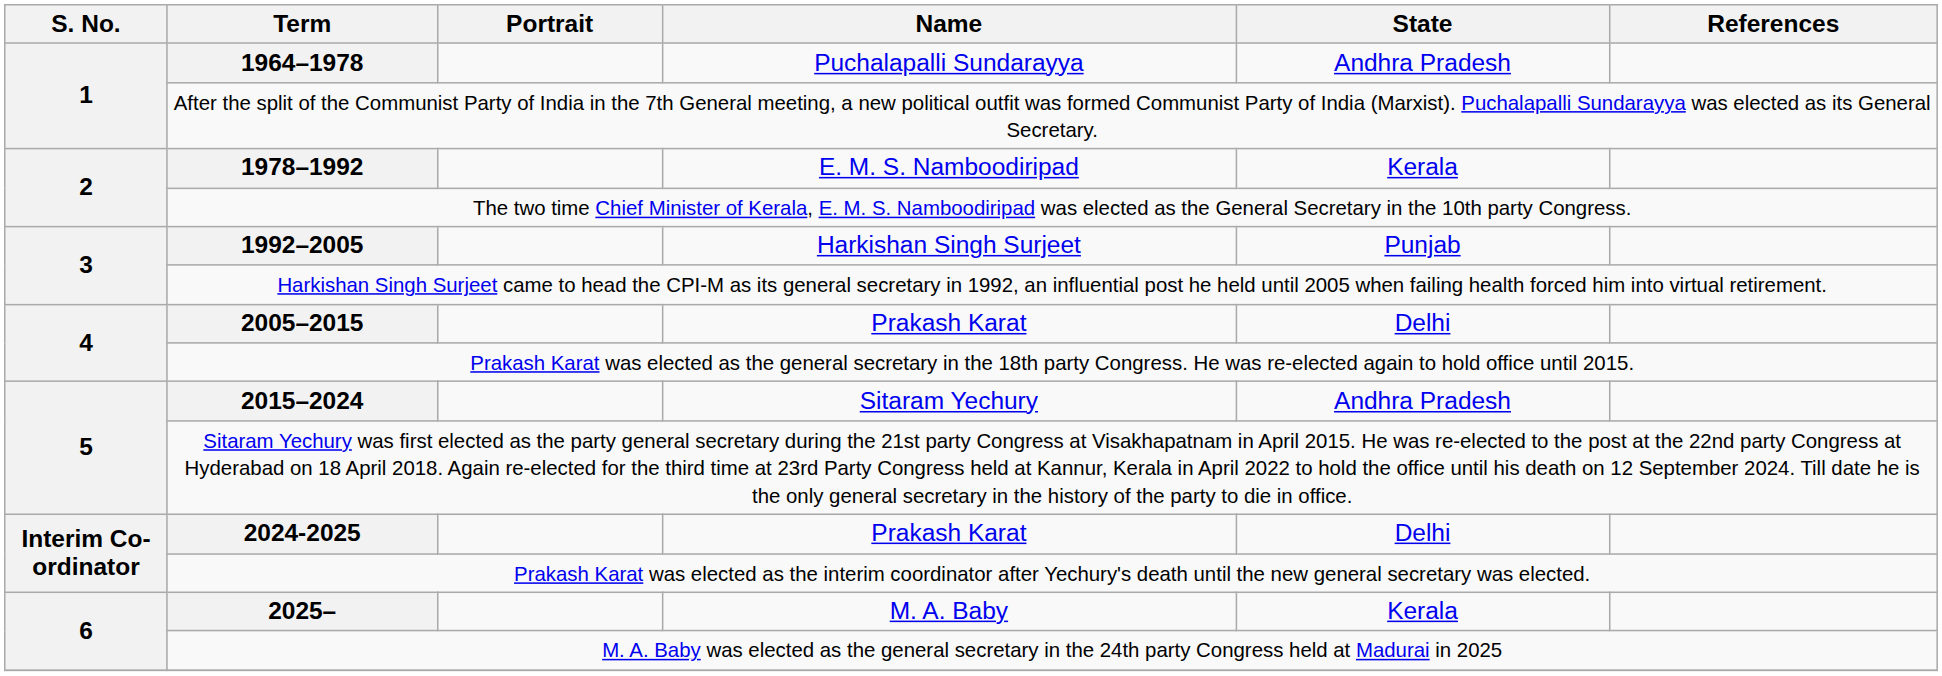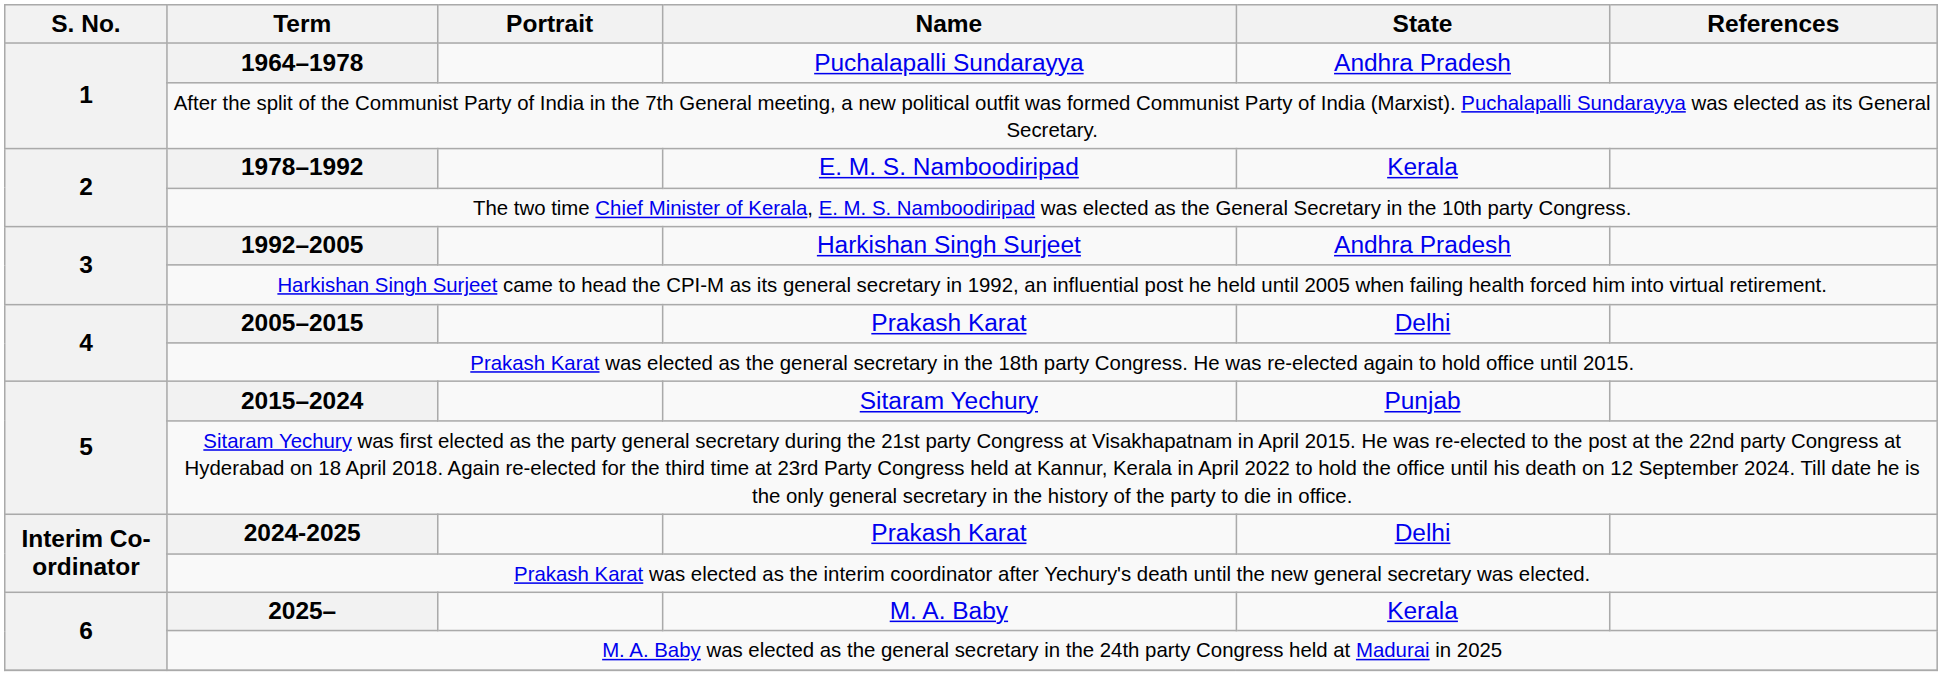(1423, 245) Punjab -> (1423, 245) Andhra Pradesh
(1423, 400) Andhra Pradesh -> (1423, 400) Punjab
